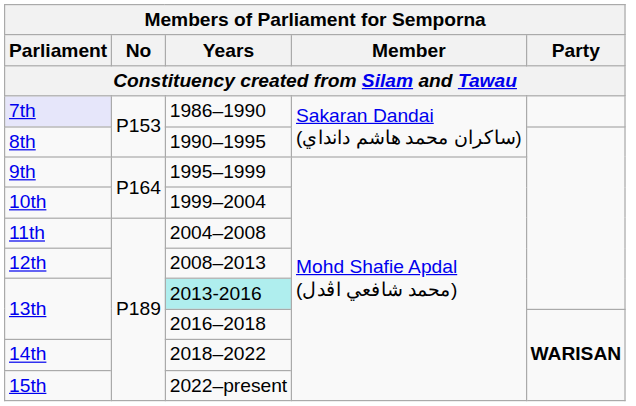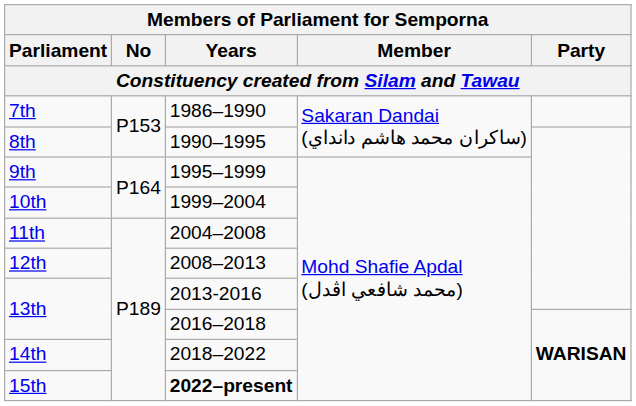(22, 111) lavender background -> (22, 111) no background
(216, 293) paleturquoise background -> (216, 293) no background
(228, 385) normal -> (231, 385) bold
